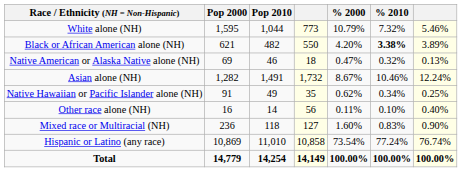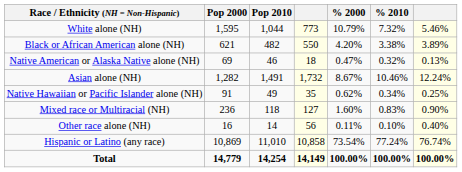(392, 45) bold -> (392, 45) normal
rows swapped: (104, 110) <-> (104, 126)
